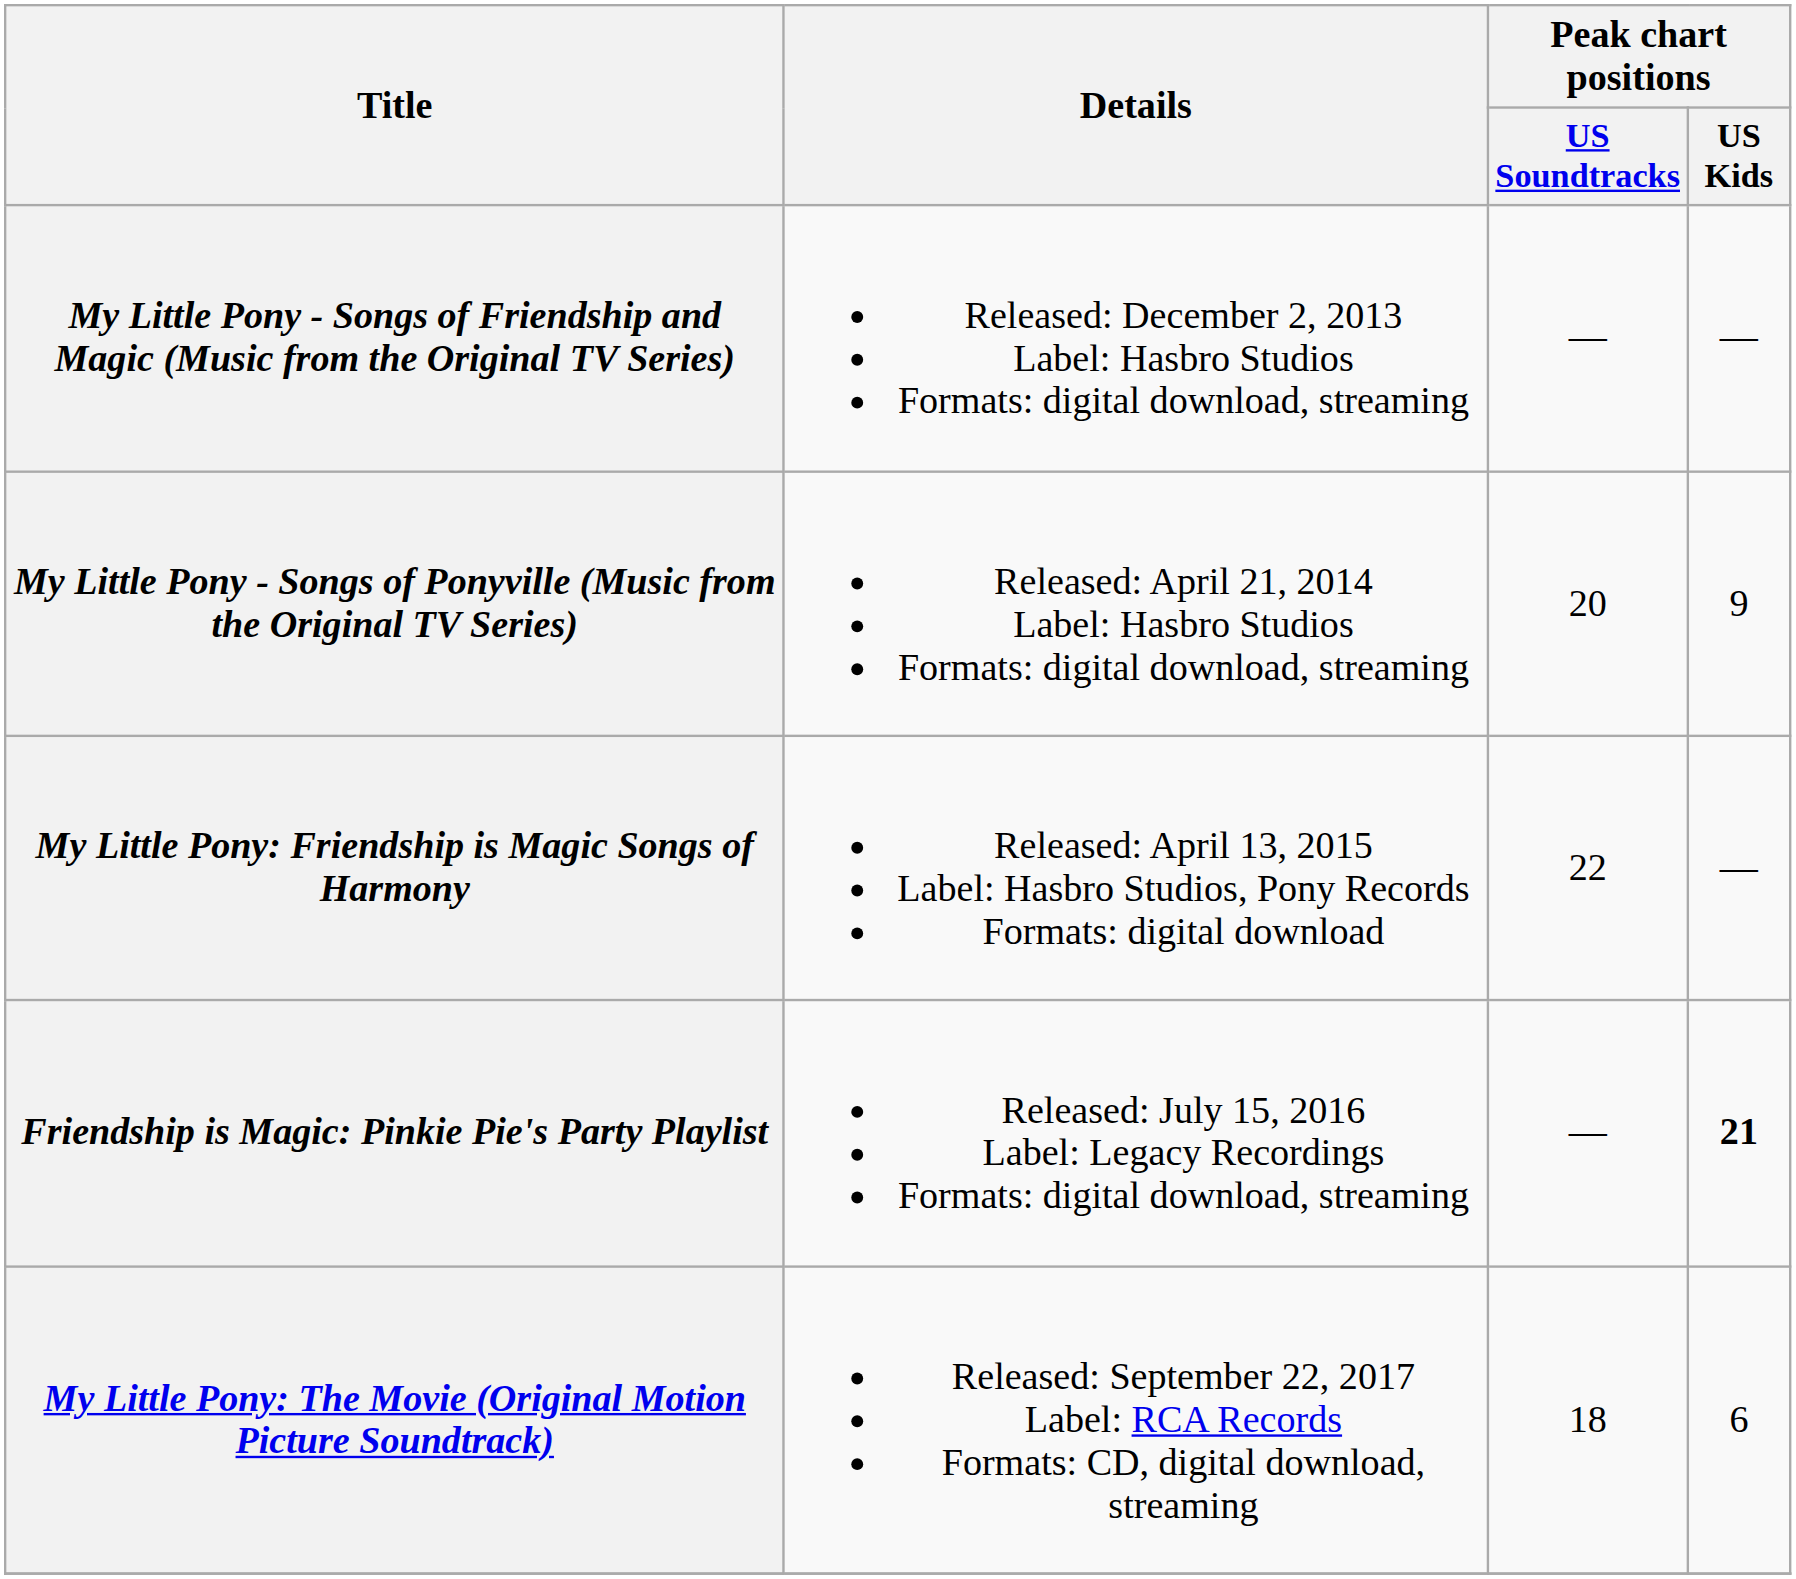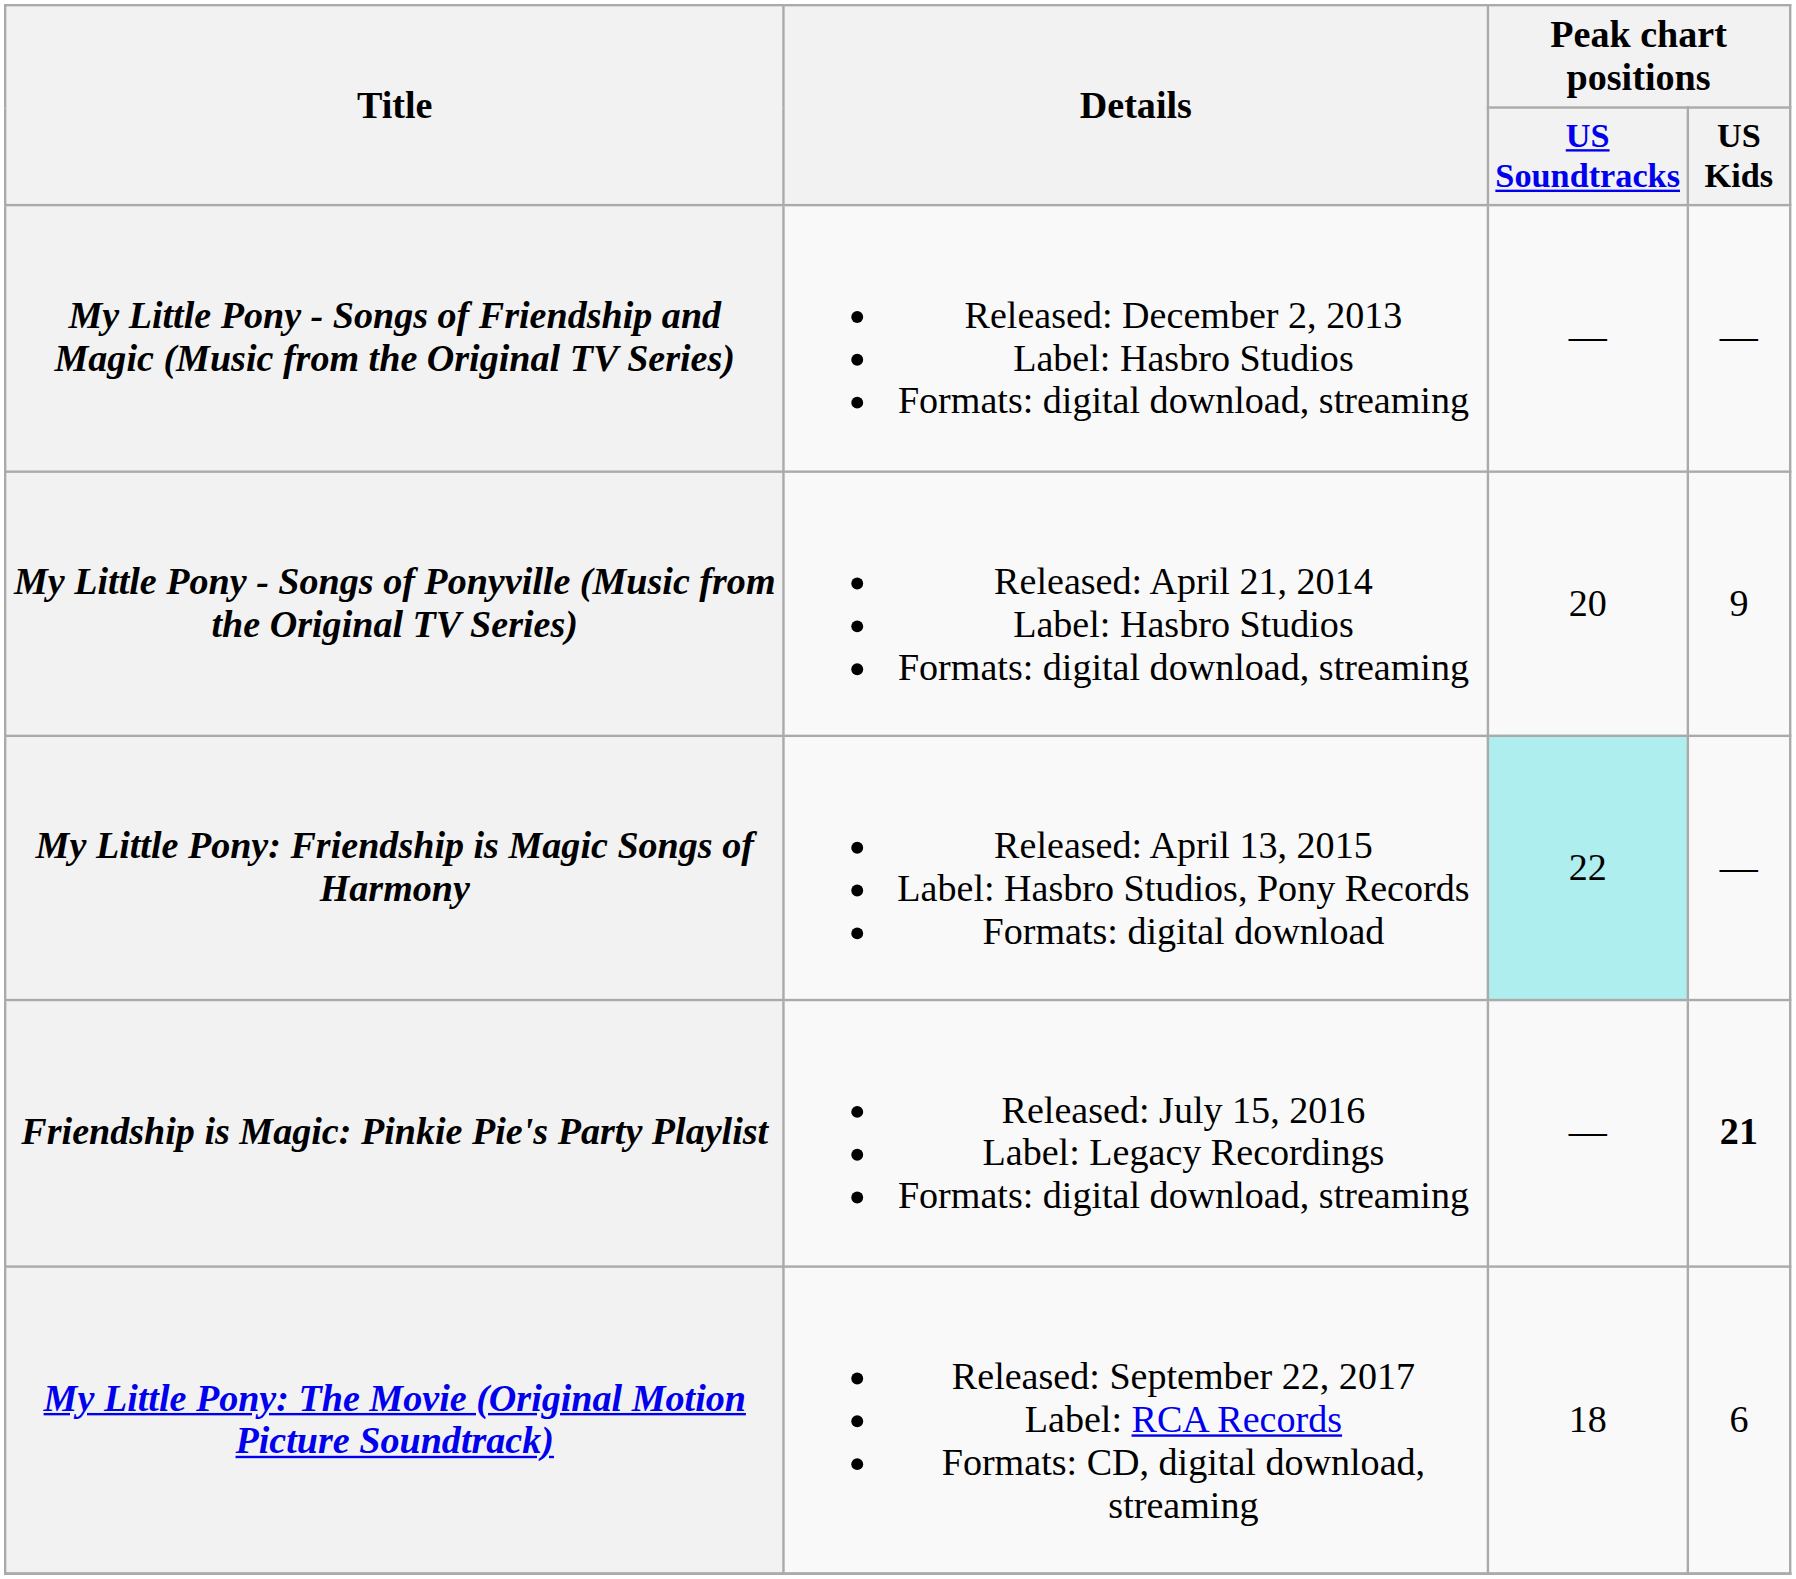(1588, 867) no background -> (1588, 867) paleturquoise background
